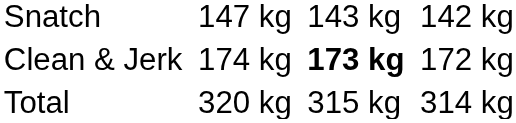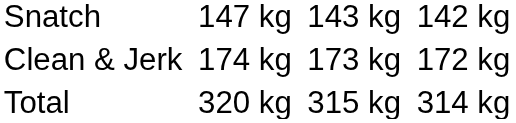(356, 59) bold -> (354, 59) normal
